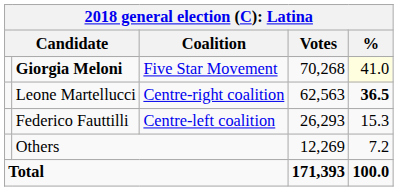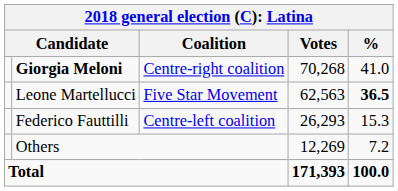(210, 69) Five Star Movement -> (214, 69) Centre-right coalition
(375, 69) lightyellow background -> (375, 69) no background
(214, 95) Centre-right coalition -> (210, 95) Five Star Movement
